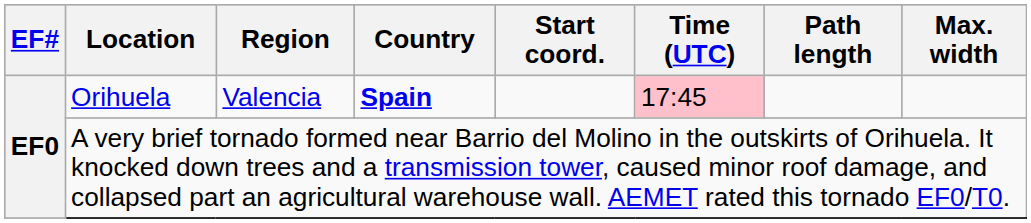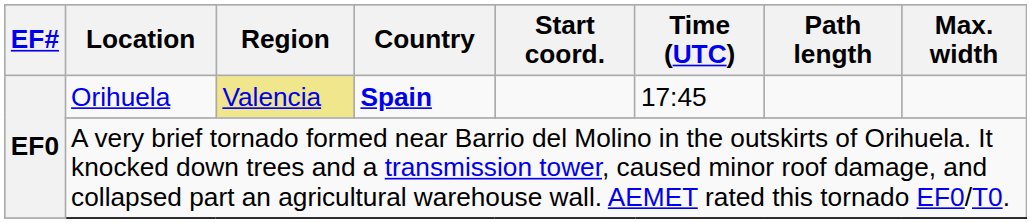(272, 96) no background -> (272, 96) khaki background
(674, 96) pink background -> (674, 96) no background
